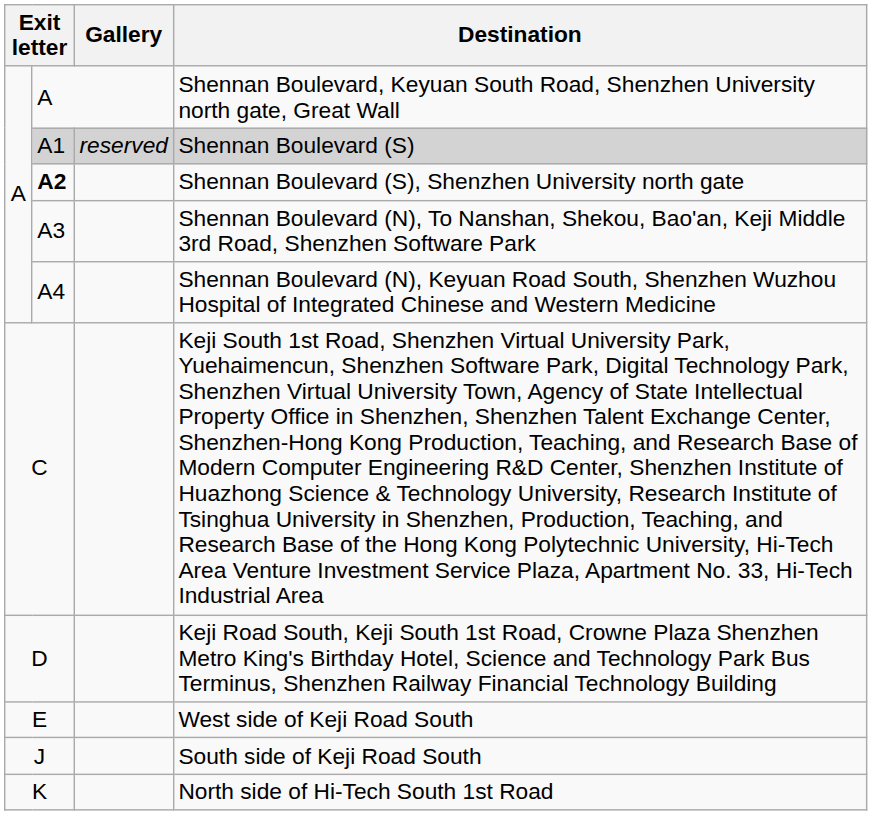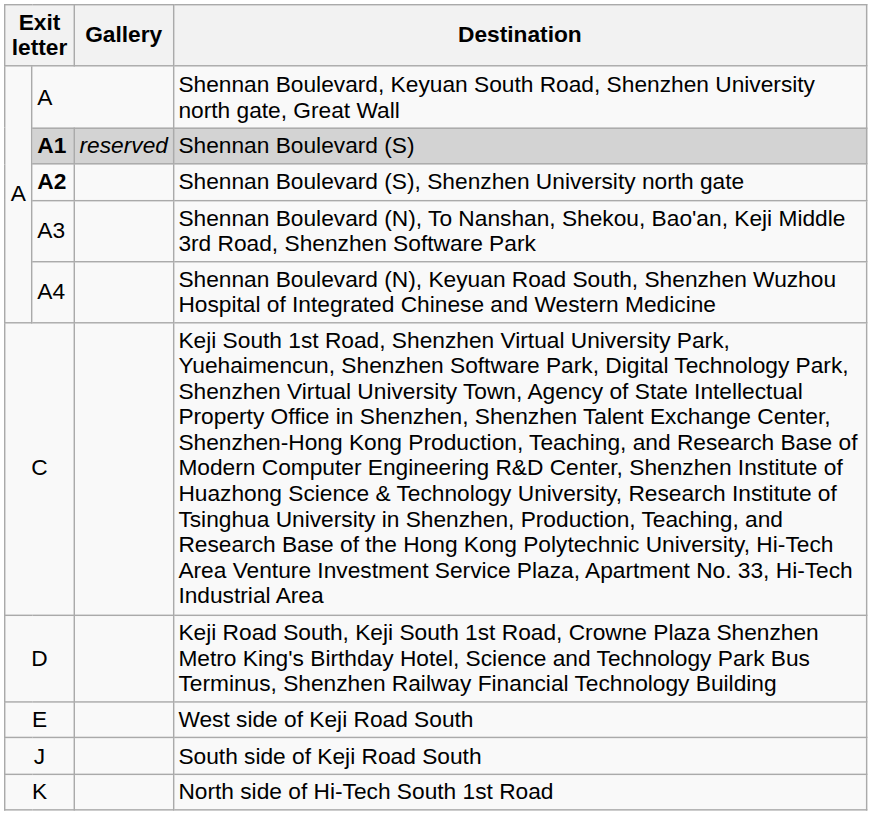(51, 145) normal -> (52, 145) bold
